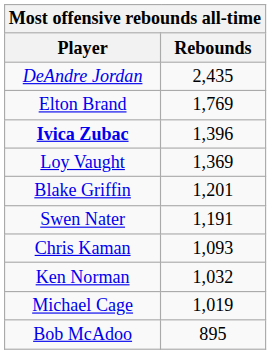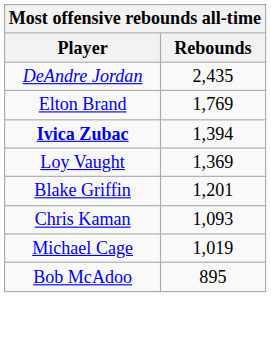(213, 133) 1,396 -> (213, 133) 1,394
- row: (83, 219)
- row: (83, 276)
